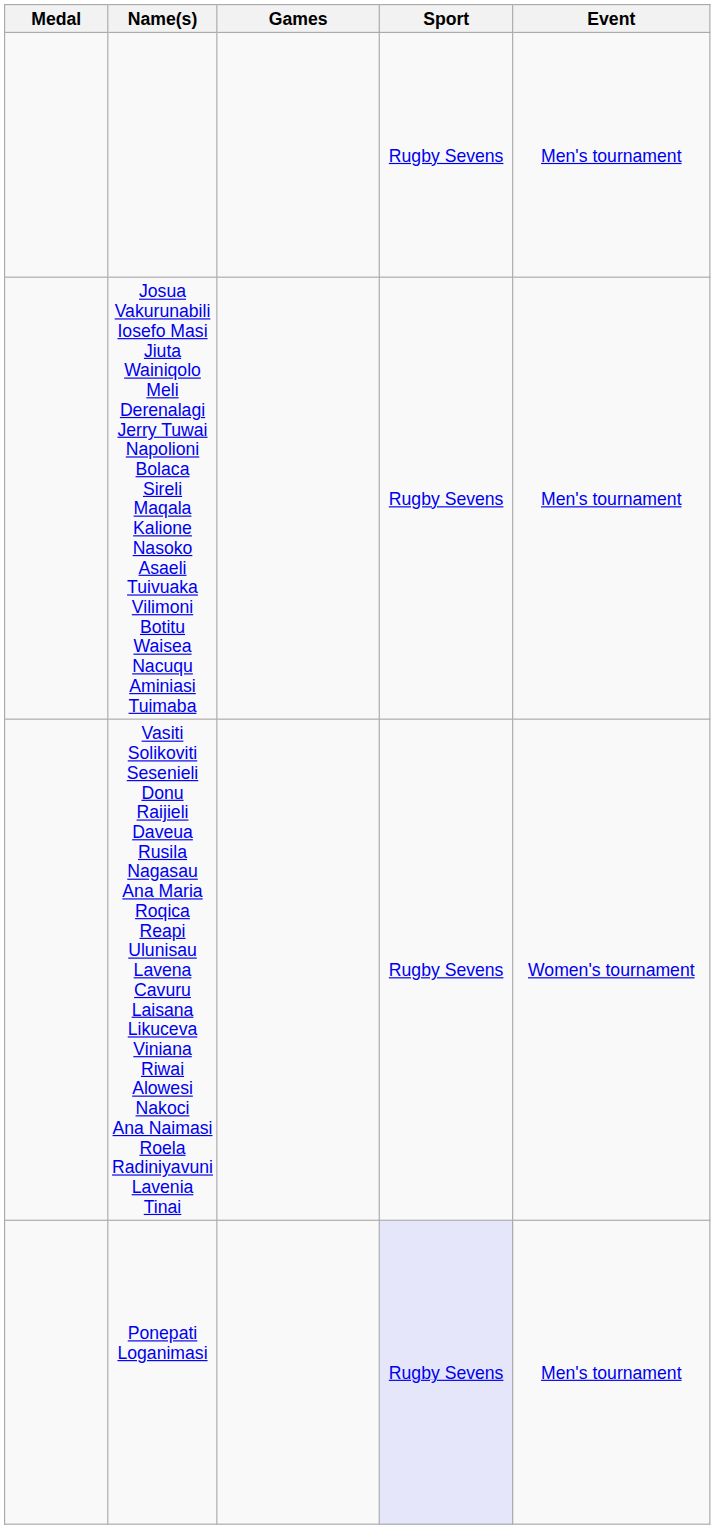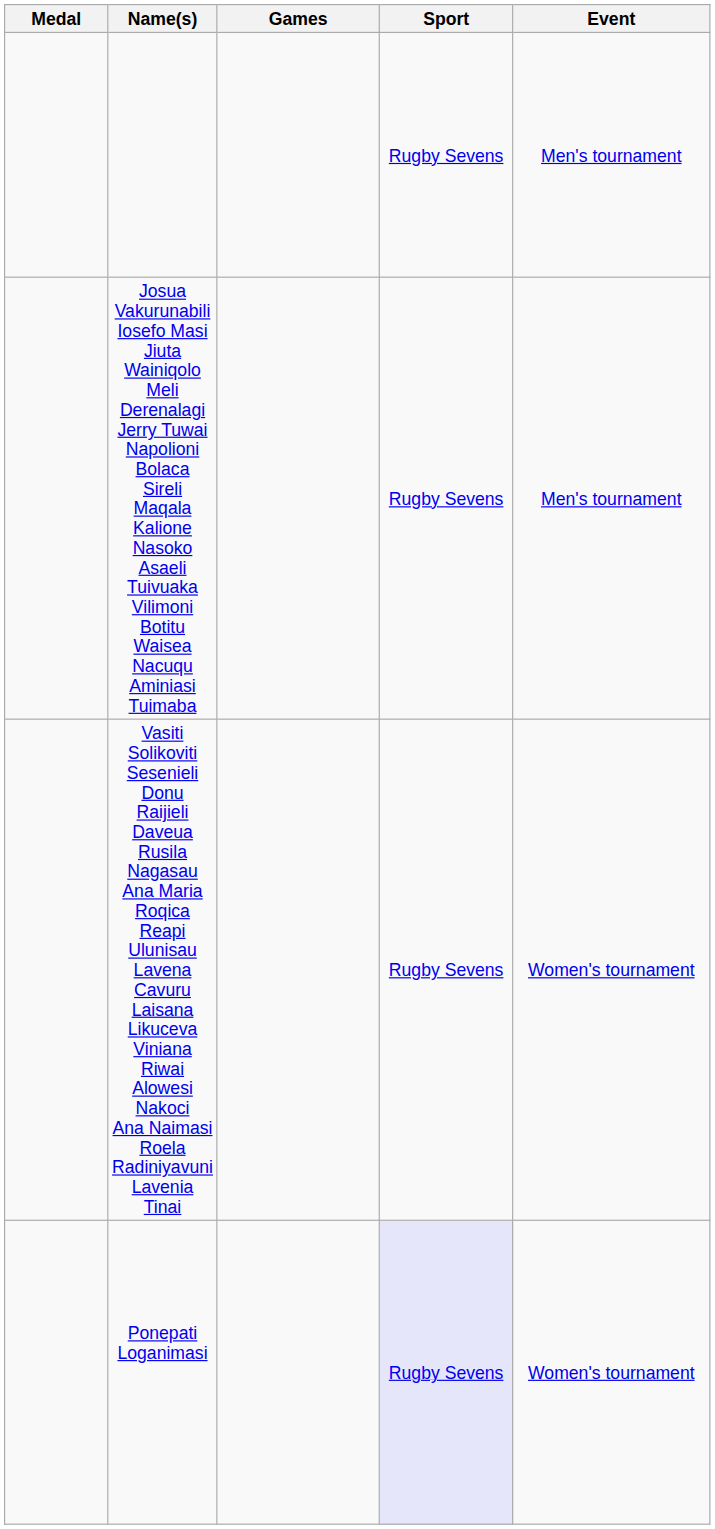(611, 1373) Men's tournament -> (611, 1373) Women's tournament
